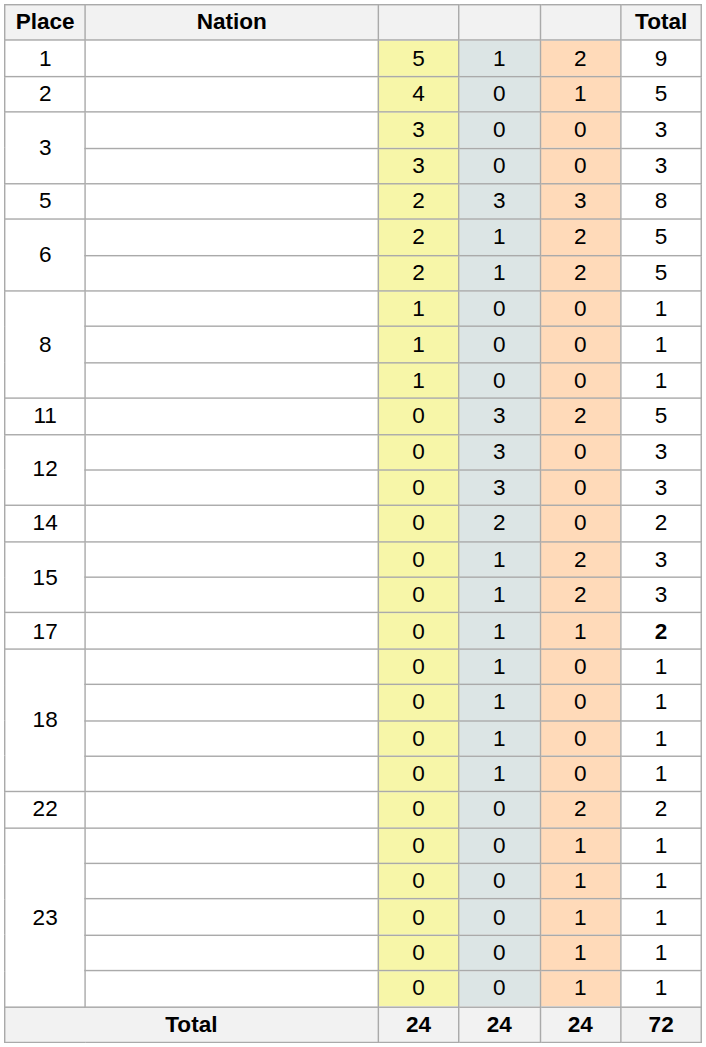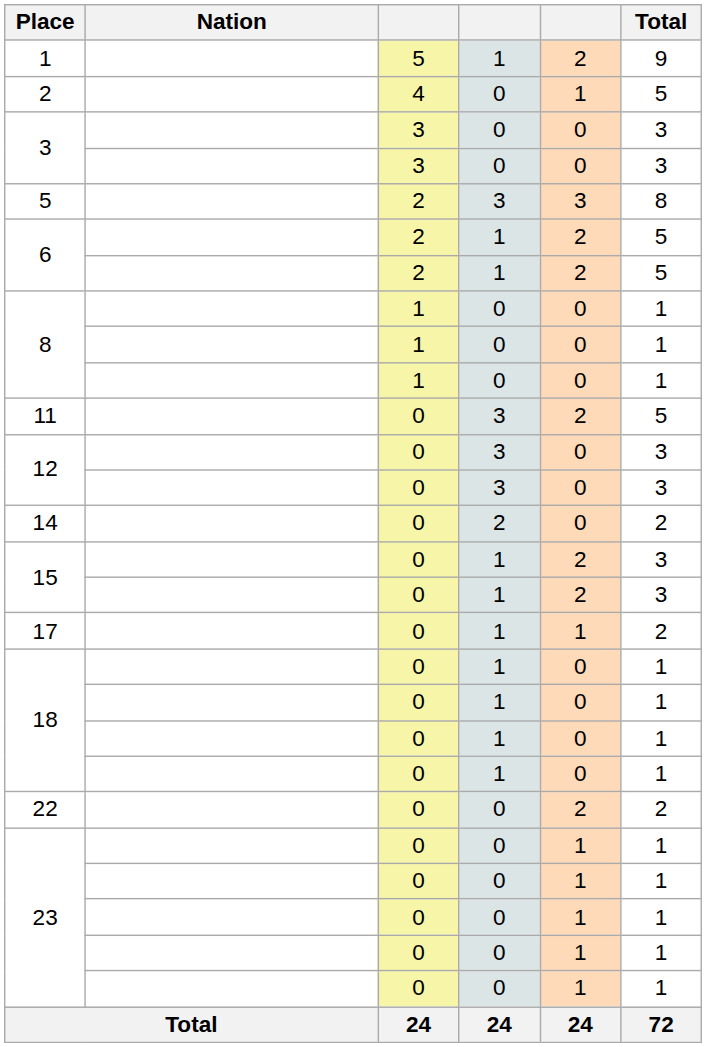(661, 630) bold -> (661, 630) normal
